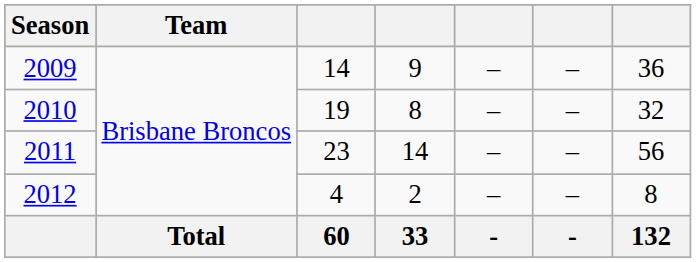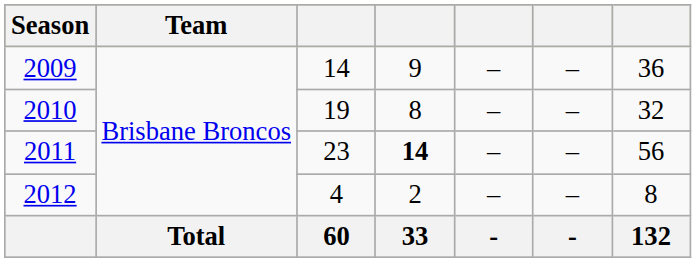(415, 151) normal -> (415, 151) bold
